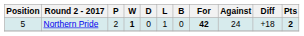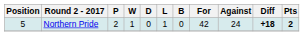(132, 24) bold -> (132, 24) normal
(204, 24) bold -> (204, 24) normal
(268, 24) normal -> (268, 24) bold
